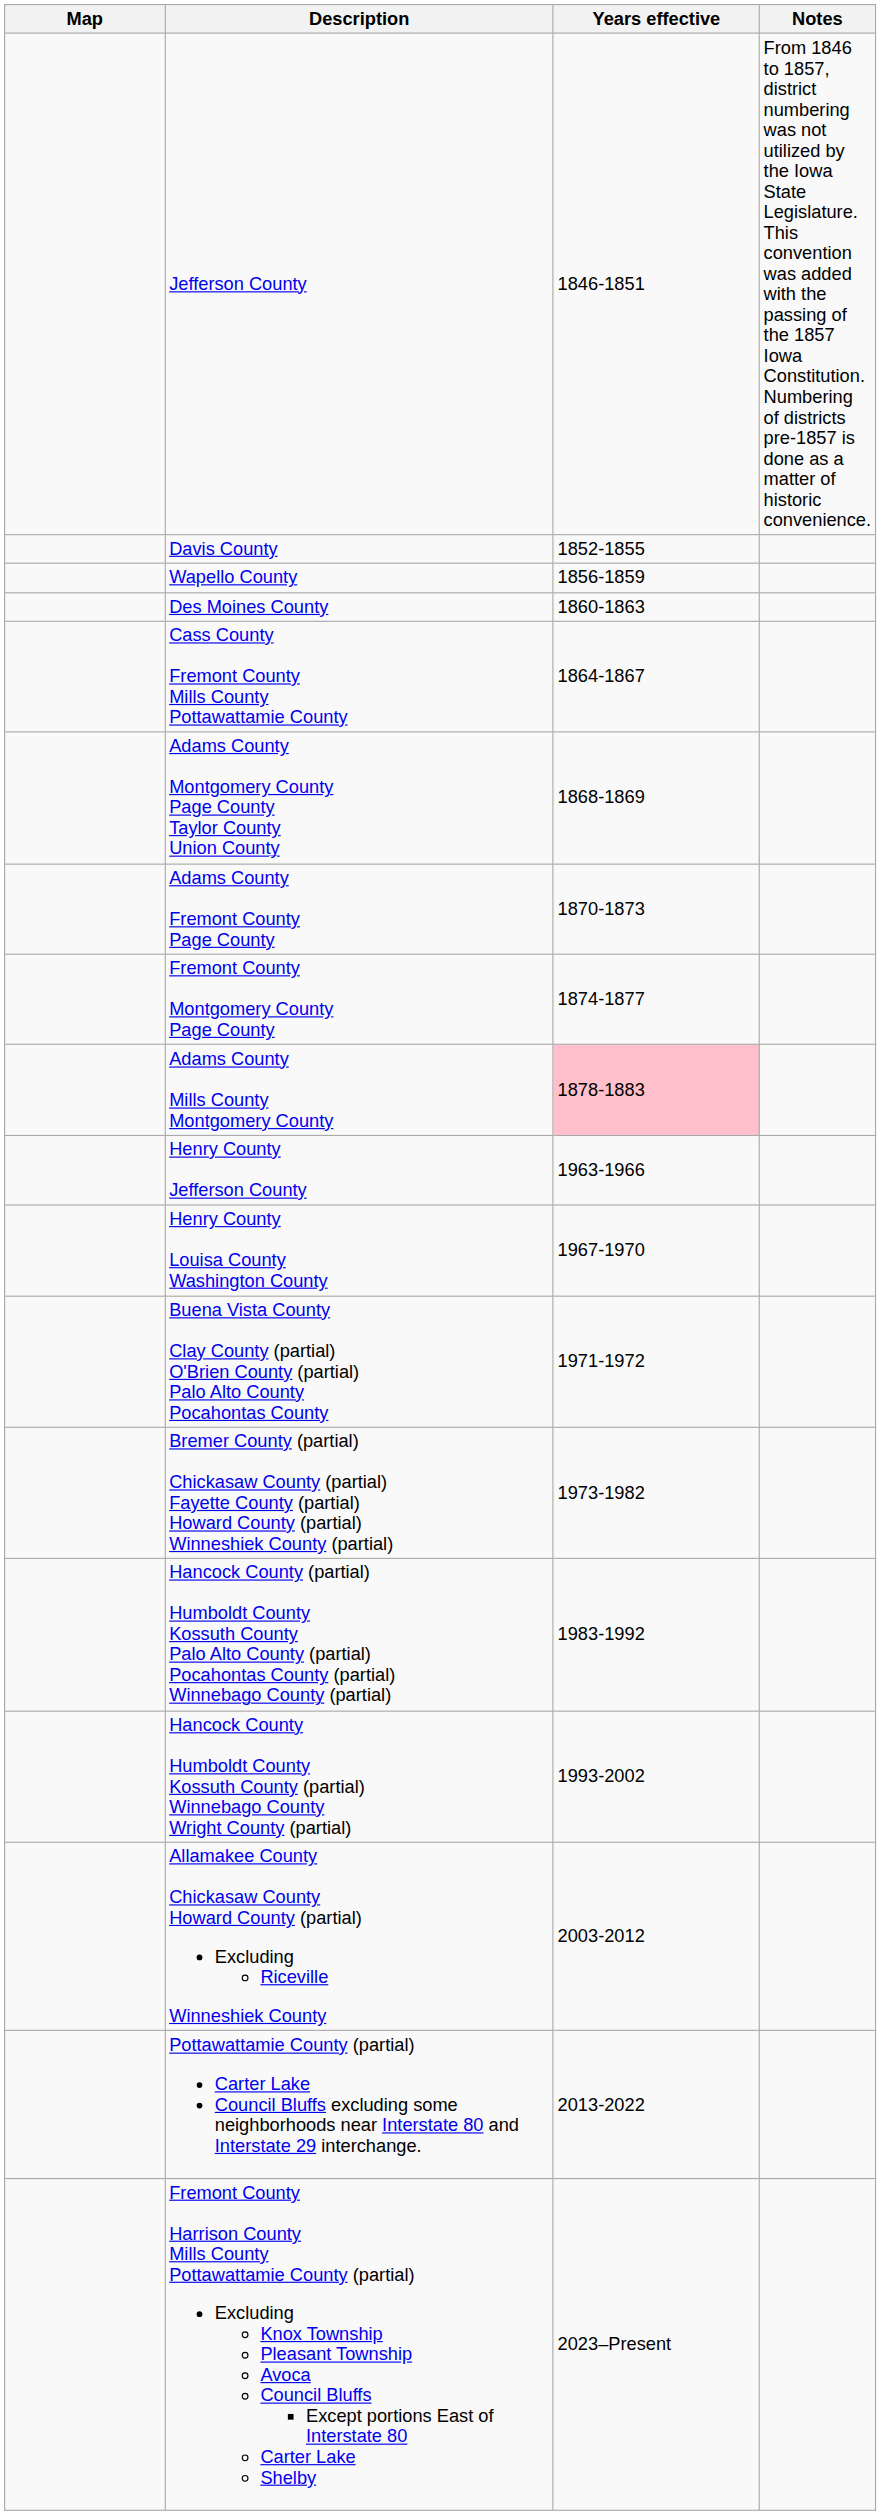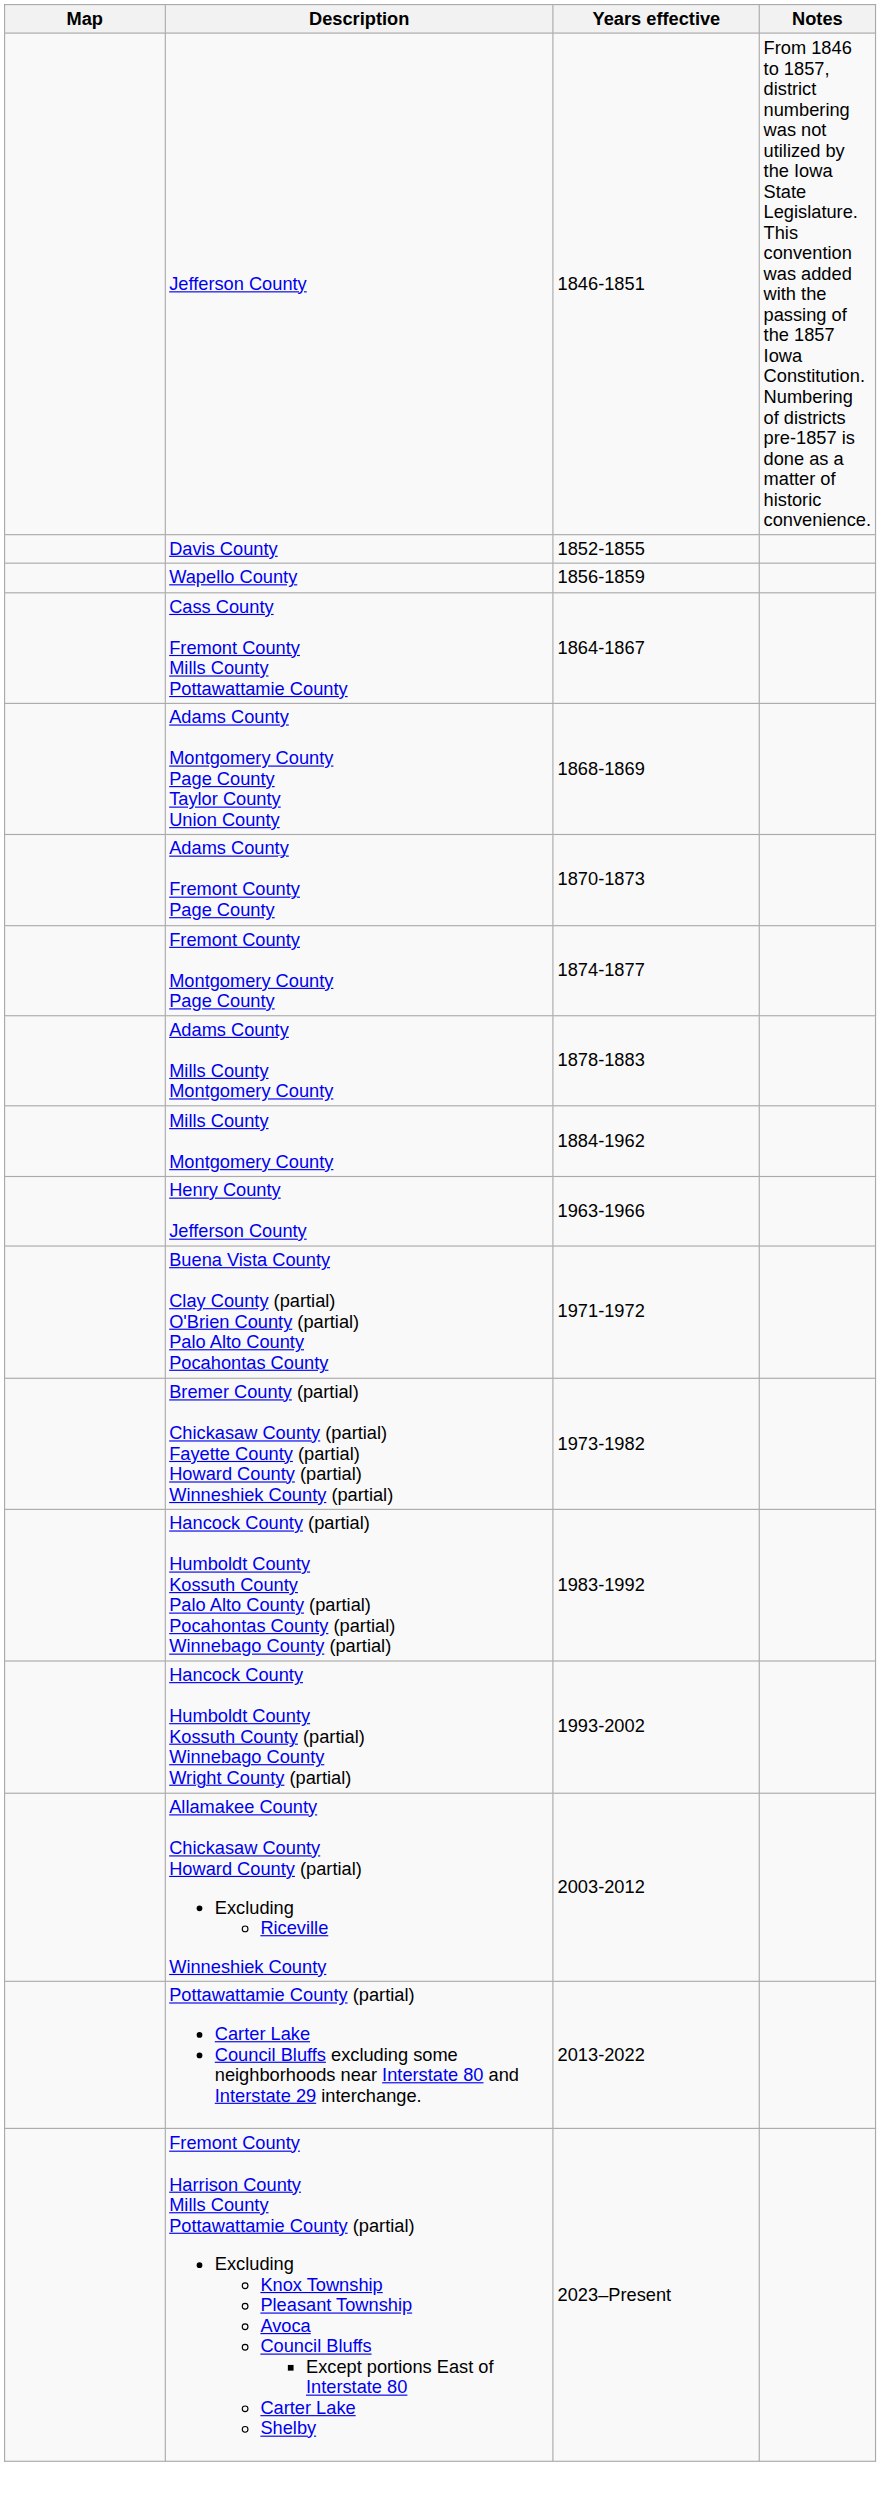- row: (249, 606)
(601, 1089) pink background -> (601, 1060) no background
+ row: (251, 1141)
- row: (248, 1250)
